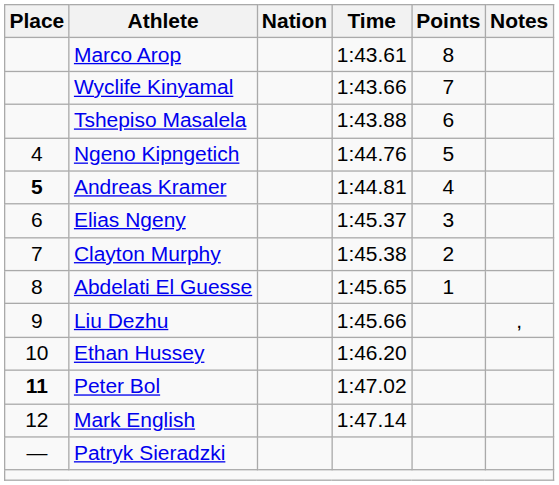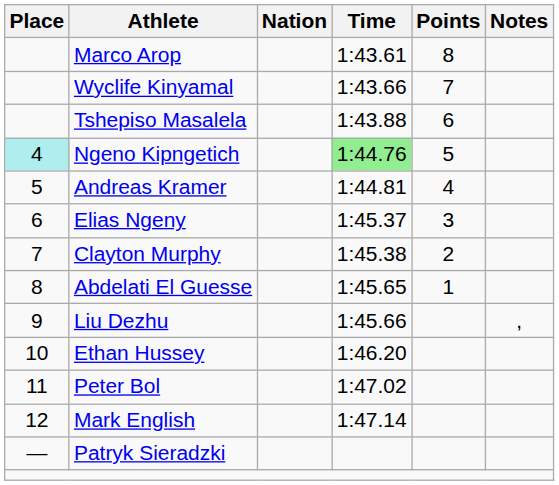(37, 154) no background -> (37, 154) paleturquoise background
(372, 154) no background -> (372, 154) lightgreen background
(37, 187) bold -> (37, 187) normal
(37, 386) bold -> (37, 386) normal
